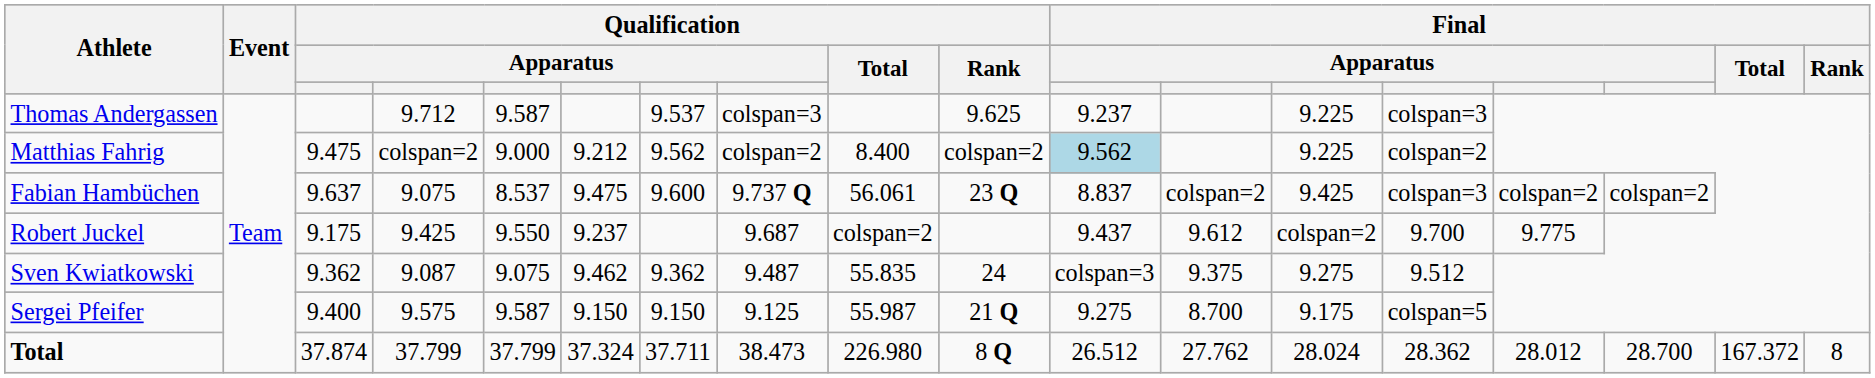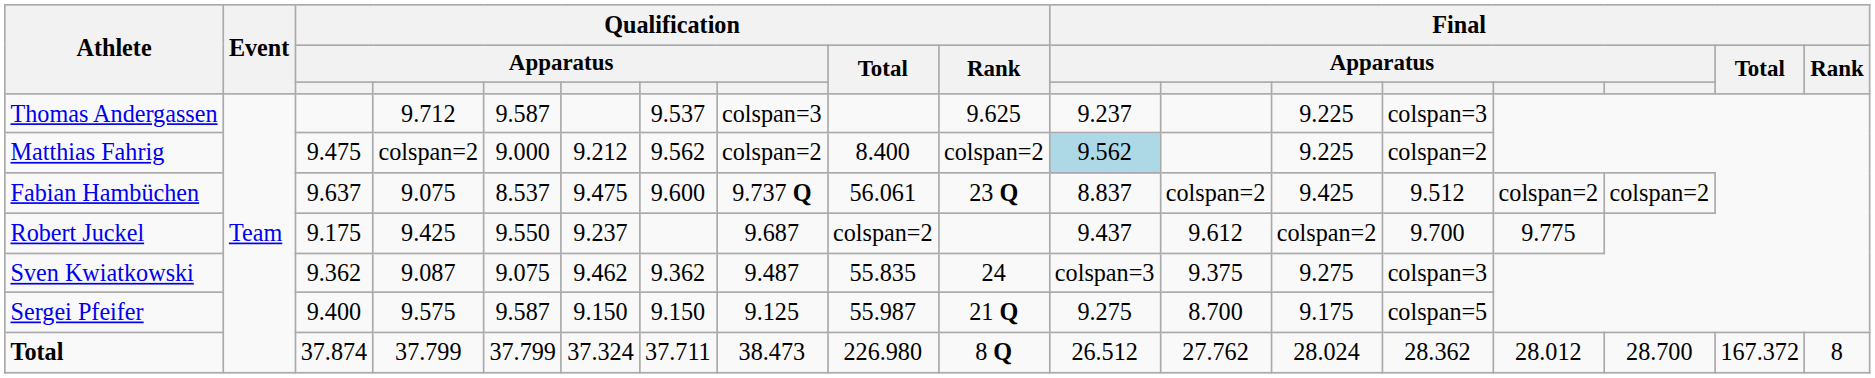(1437, 193) colspan=3 -> (1437, 193) 9.512
(1437, 272) 9.512 -> (1437, 272) colspan=3
